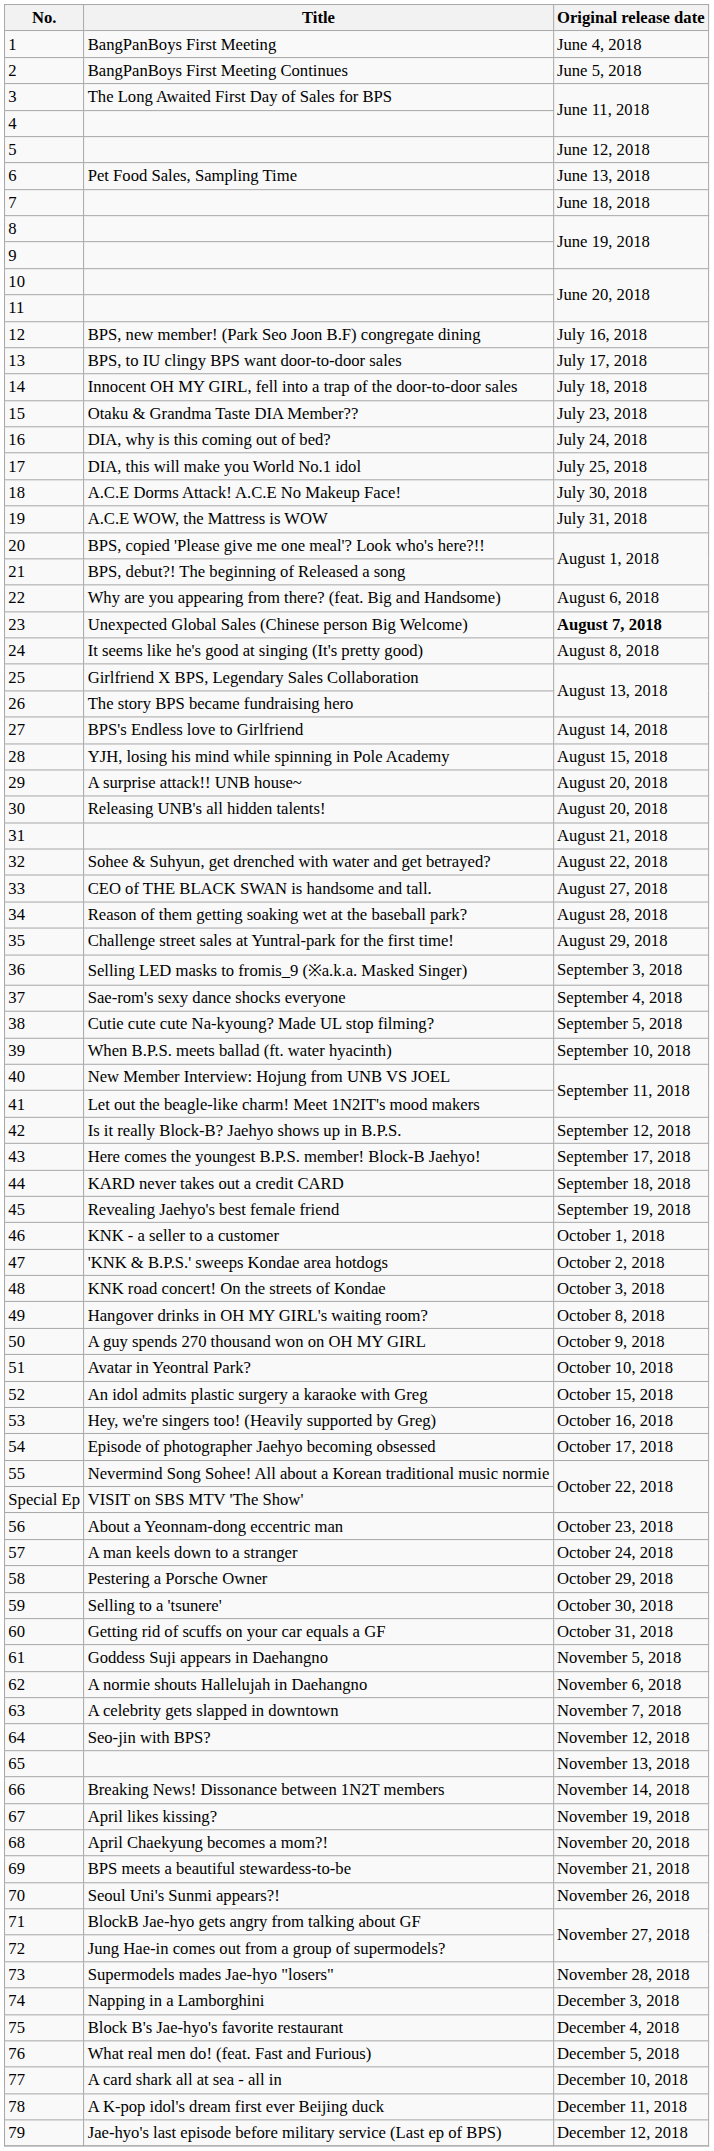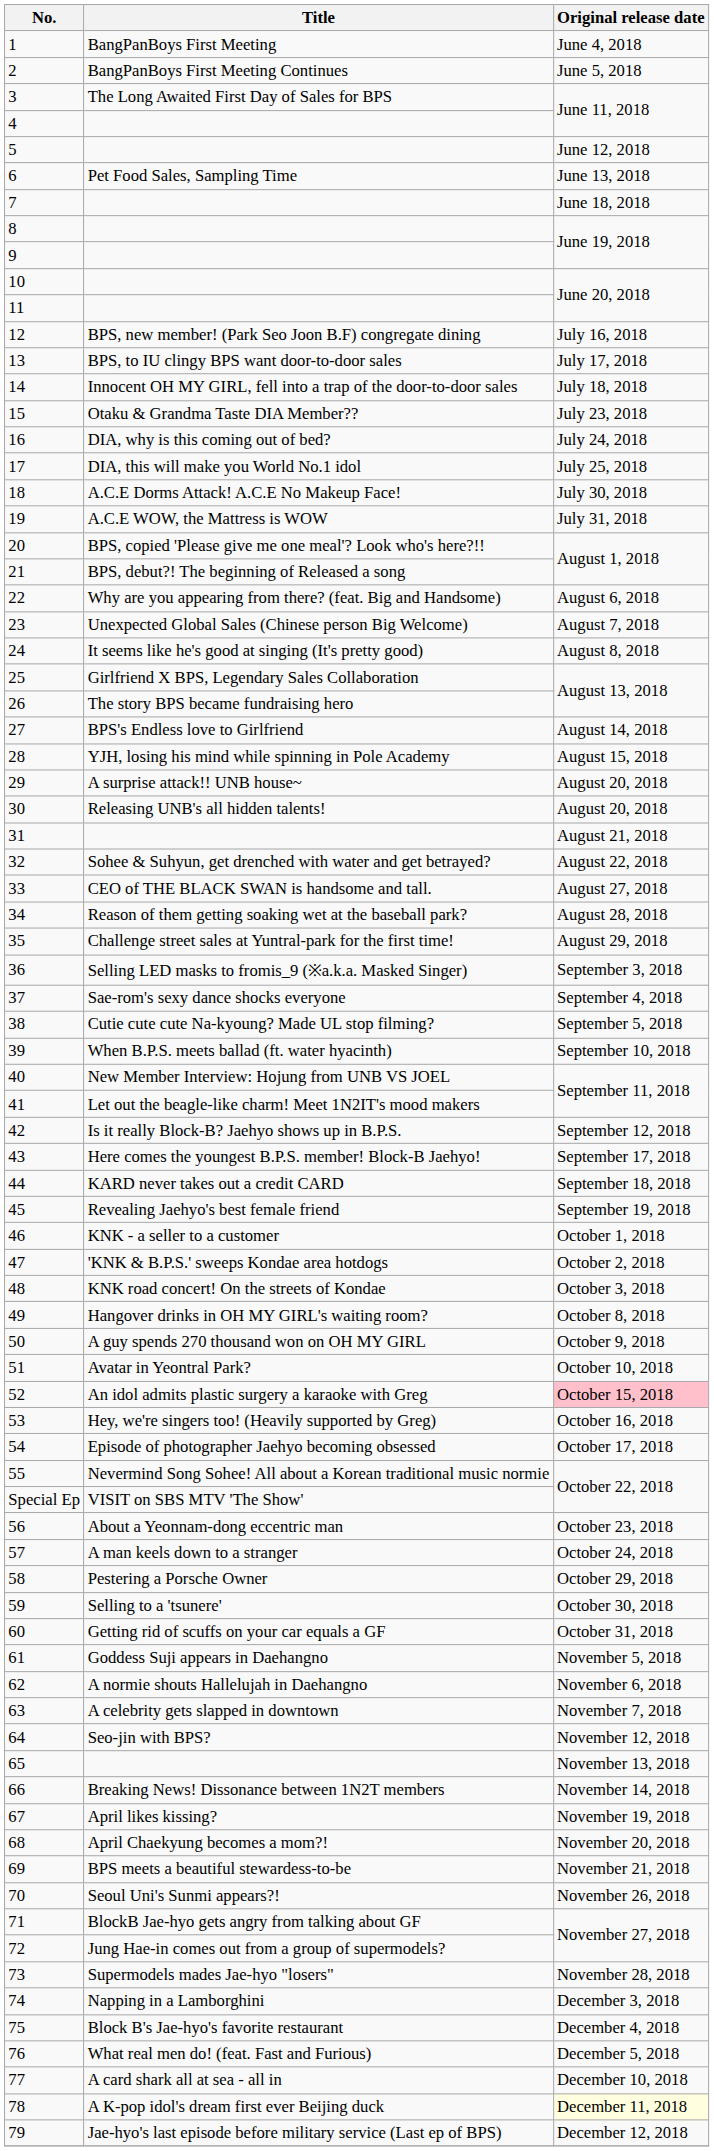(609, 624) bold -> (608, 624) normal
(615, 1394) no background -> (615, 1394) pink background
(622, 2106) no background -> (622, 2106) lightyellow background
